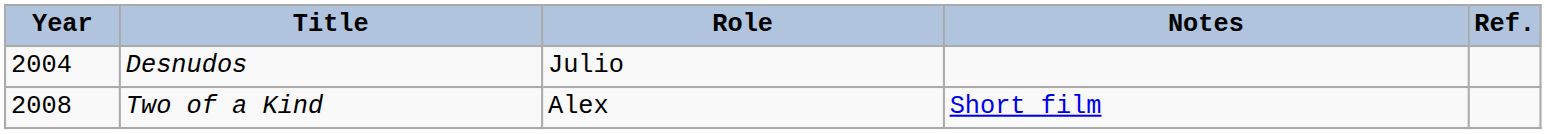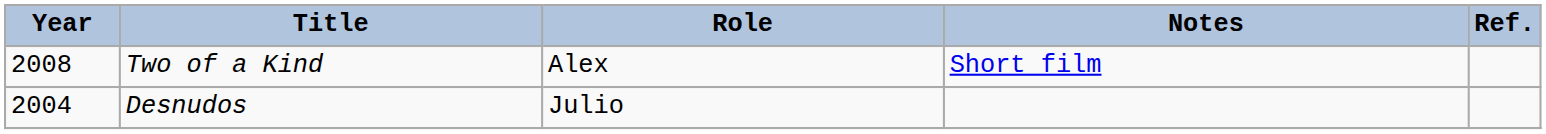rows swapped: (187, 67) <-> (225, 108)
